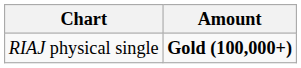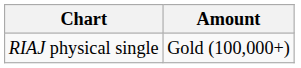(230, 47) bold -> (229, 47) normal
